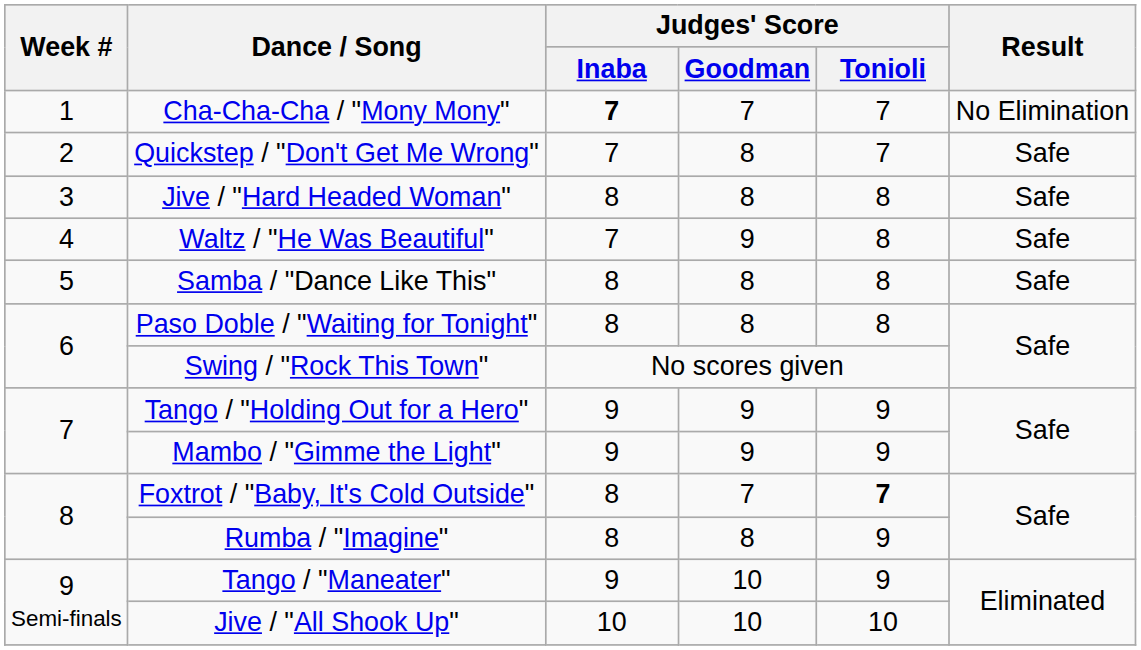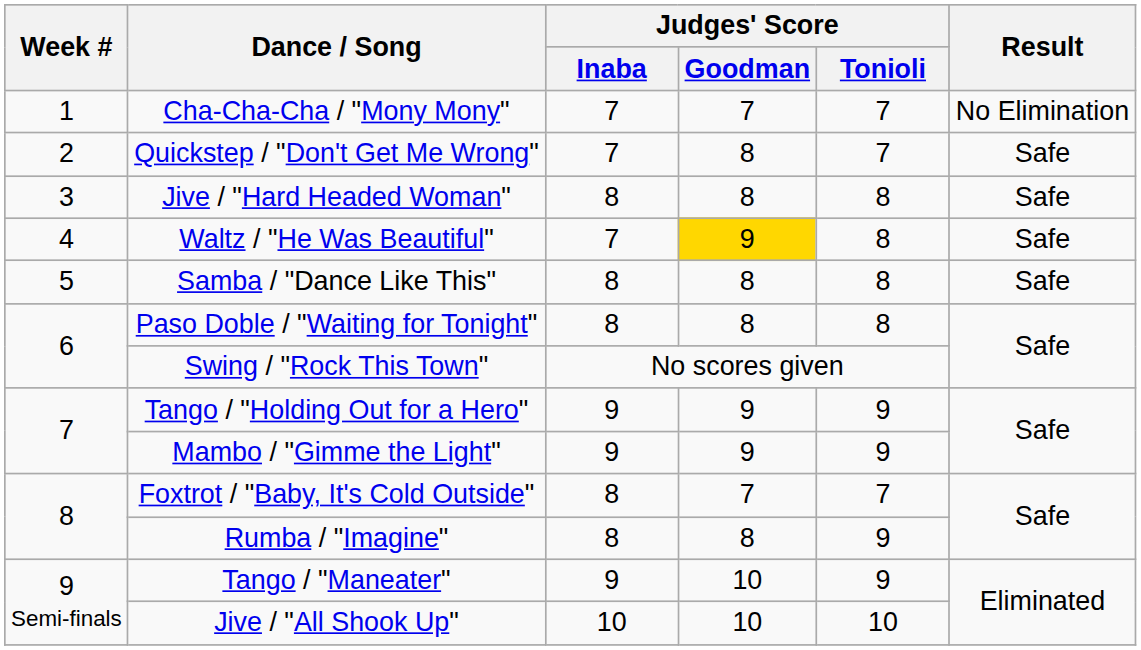(612, 111) bold -> (612, 111) normal
(747, 238) no background -> (747, 238) gold background
(883, 494) bold -> (883, 494) normal
